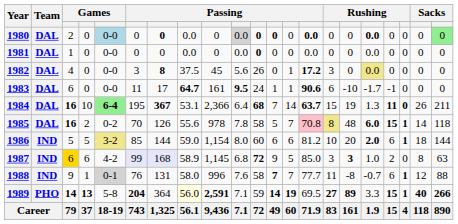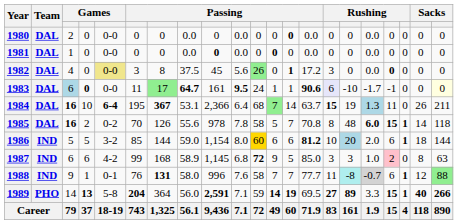(110, 35) lightblue background -> (110, 35) no background
(162, 35) bold -> (162, 35) normal
(241, 35) lightgrey background -> (241, 35) no background
(259, 35) bold -> (259, 35) normal
(275, 35) bold -> (275, 35) normal
(291, 35) normal -> (291, 35) bold
(311, 35) bold -> (311, 35) normal
(372, 35) bold -> (372, 35) normal
(442, 35) lightgreen background -> (442, 35) no background
(217, 53) normal -> (217, 53) bold
(259, 53) bold -> (259, 53) normal
(275, 53) normal -> (275, 53) bold
(110, 70) no background -> (110, 70) khaki background
(162, 70) bold -> (162, 70) normal
(259, 70) no background -> (259, 70) lightgreen background
(291, 70) normal -> (291, 70) bold
(311, 70) bold -> (311, 70) normal
(372, 70) khaki background -> (372, 70) no background
(392, 70) normal -> (392, 70) bold
(71, 88) no background -> (71, 88) lightblue background
(87, 88) normal -> (87, 88) bold
(162, 88) no background -> (162, 88) lightgreen background
(331, 88) no background -> (331, 88) lavender background
(442, 88) no background -> (442, 88) lightyellow background
(110, 105) lightgreen background -> (110, 105) no background
(259, 105) bold -> (259, 105) normal
(275, 105) no background -> (275, 105) lightgreen background
(311, 105) bold -> (311, 105) normal
(331, 105) normal -> (331, 105) bold
(372, 105) no background -> (372, 105) lightblue background
(392, 105) bold -> (392, 105) normal
(405, 105) bold -> (405, 105) normal
(311, 123) pink background -> (311, 123) no background
(331, 123) khaki background -> (331, 123) no background
(110, 140) khaki background -> (110, 140) no background
(259, 140) no background -> (259, 140) gold background
(311, 140) normal -> (311, 140) bold
(350, 140) no background -> (350, 140) lightblue background
(372, 140) bold -> (372, 140) normal
(71, 158) gold background -> (71, 158) no background
(137, 158) lavender background -> (137, 158) no background
(162, 158) lavender background -> (162, 158) no background
(350, 158) bold -> (350, 158) normal
(392, 158) no background -> (392, 158) pink background
(110, 175) lightgrey background -> (110, 175) no background
(162, 175) normal -> (162, 175) bold
(275, 175) bold -> (275, 175) normal
(350, 175) no background -> (350, 175) paleturquoise background
(372, 175) no background -> (372, 175) lightgrey background
(442, 175) no background -> (442, 175) lightgreen background
(71, 193) bold -> (71, 193) normal
(189, 193) lightyellow background -> (189, 193) no background
